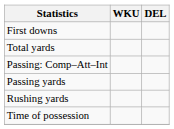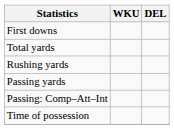rows swapped: (38, 98) <-> (57, 64)
